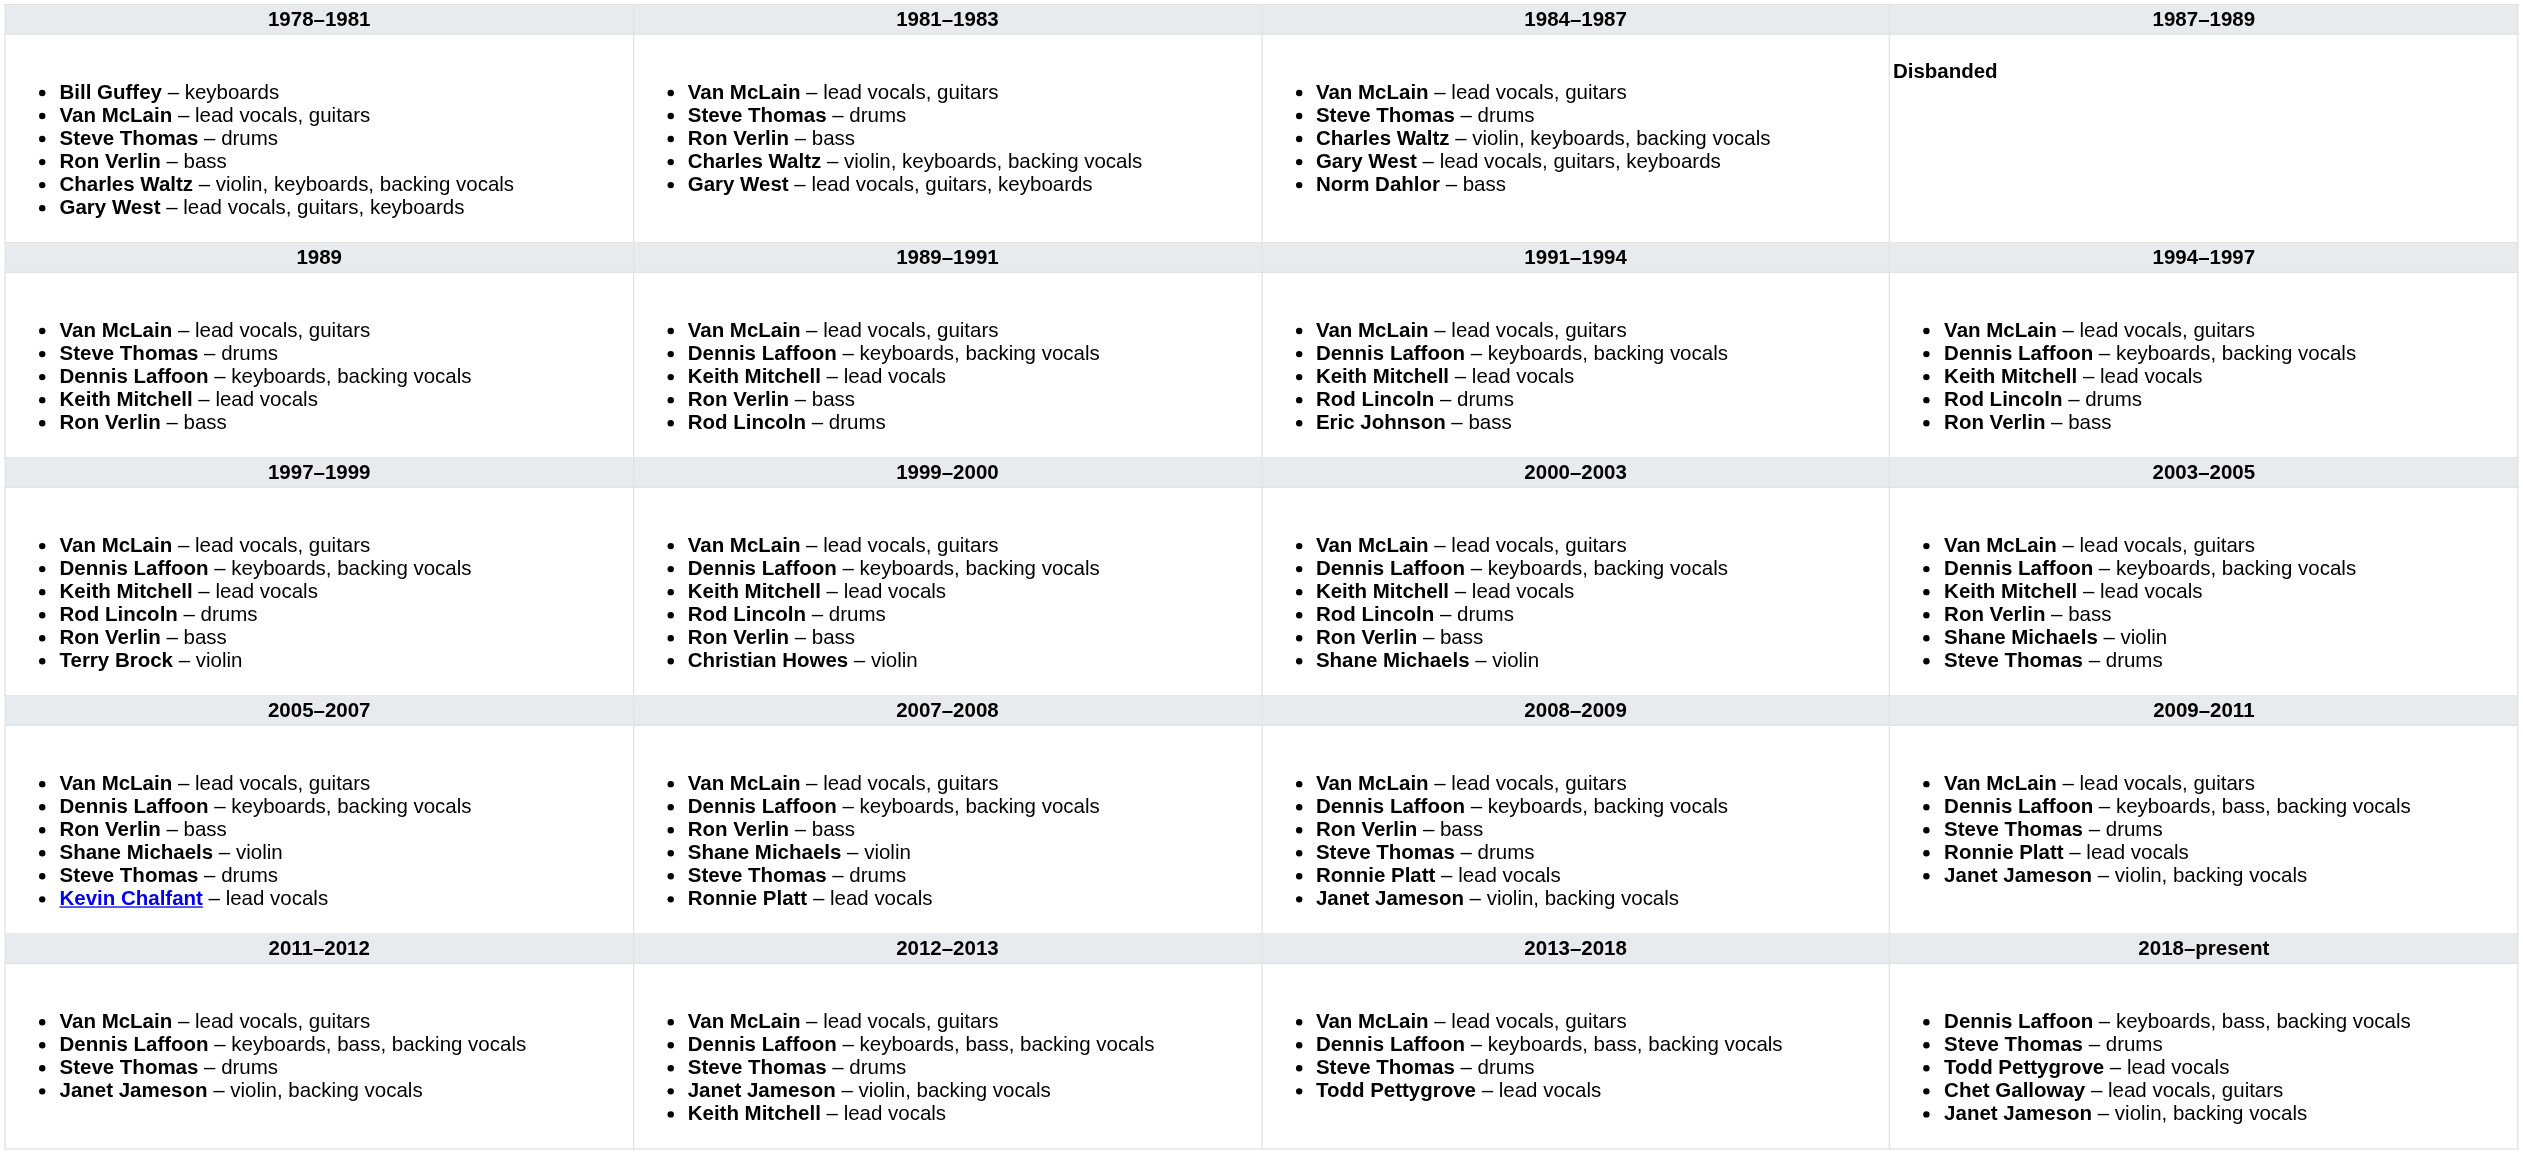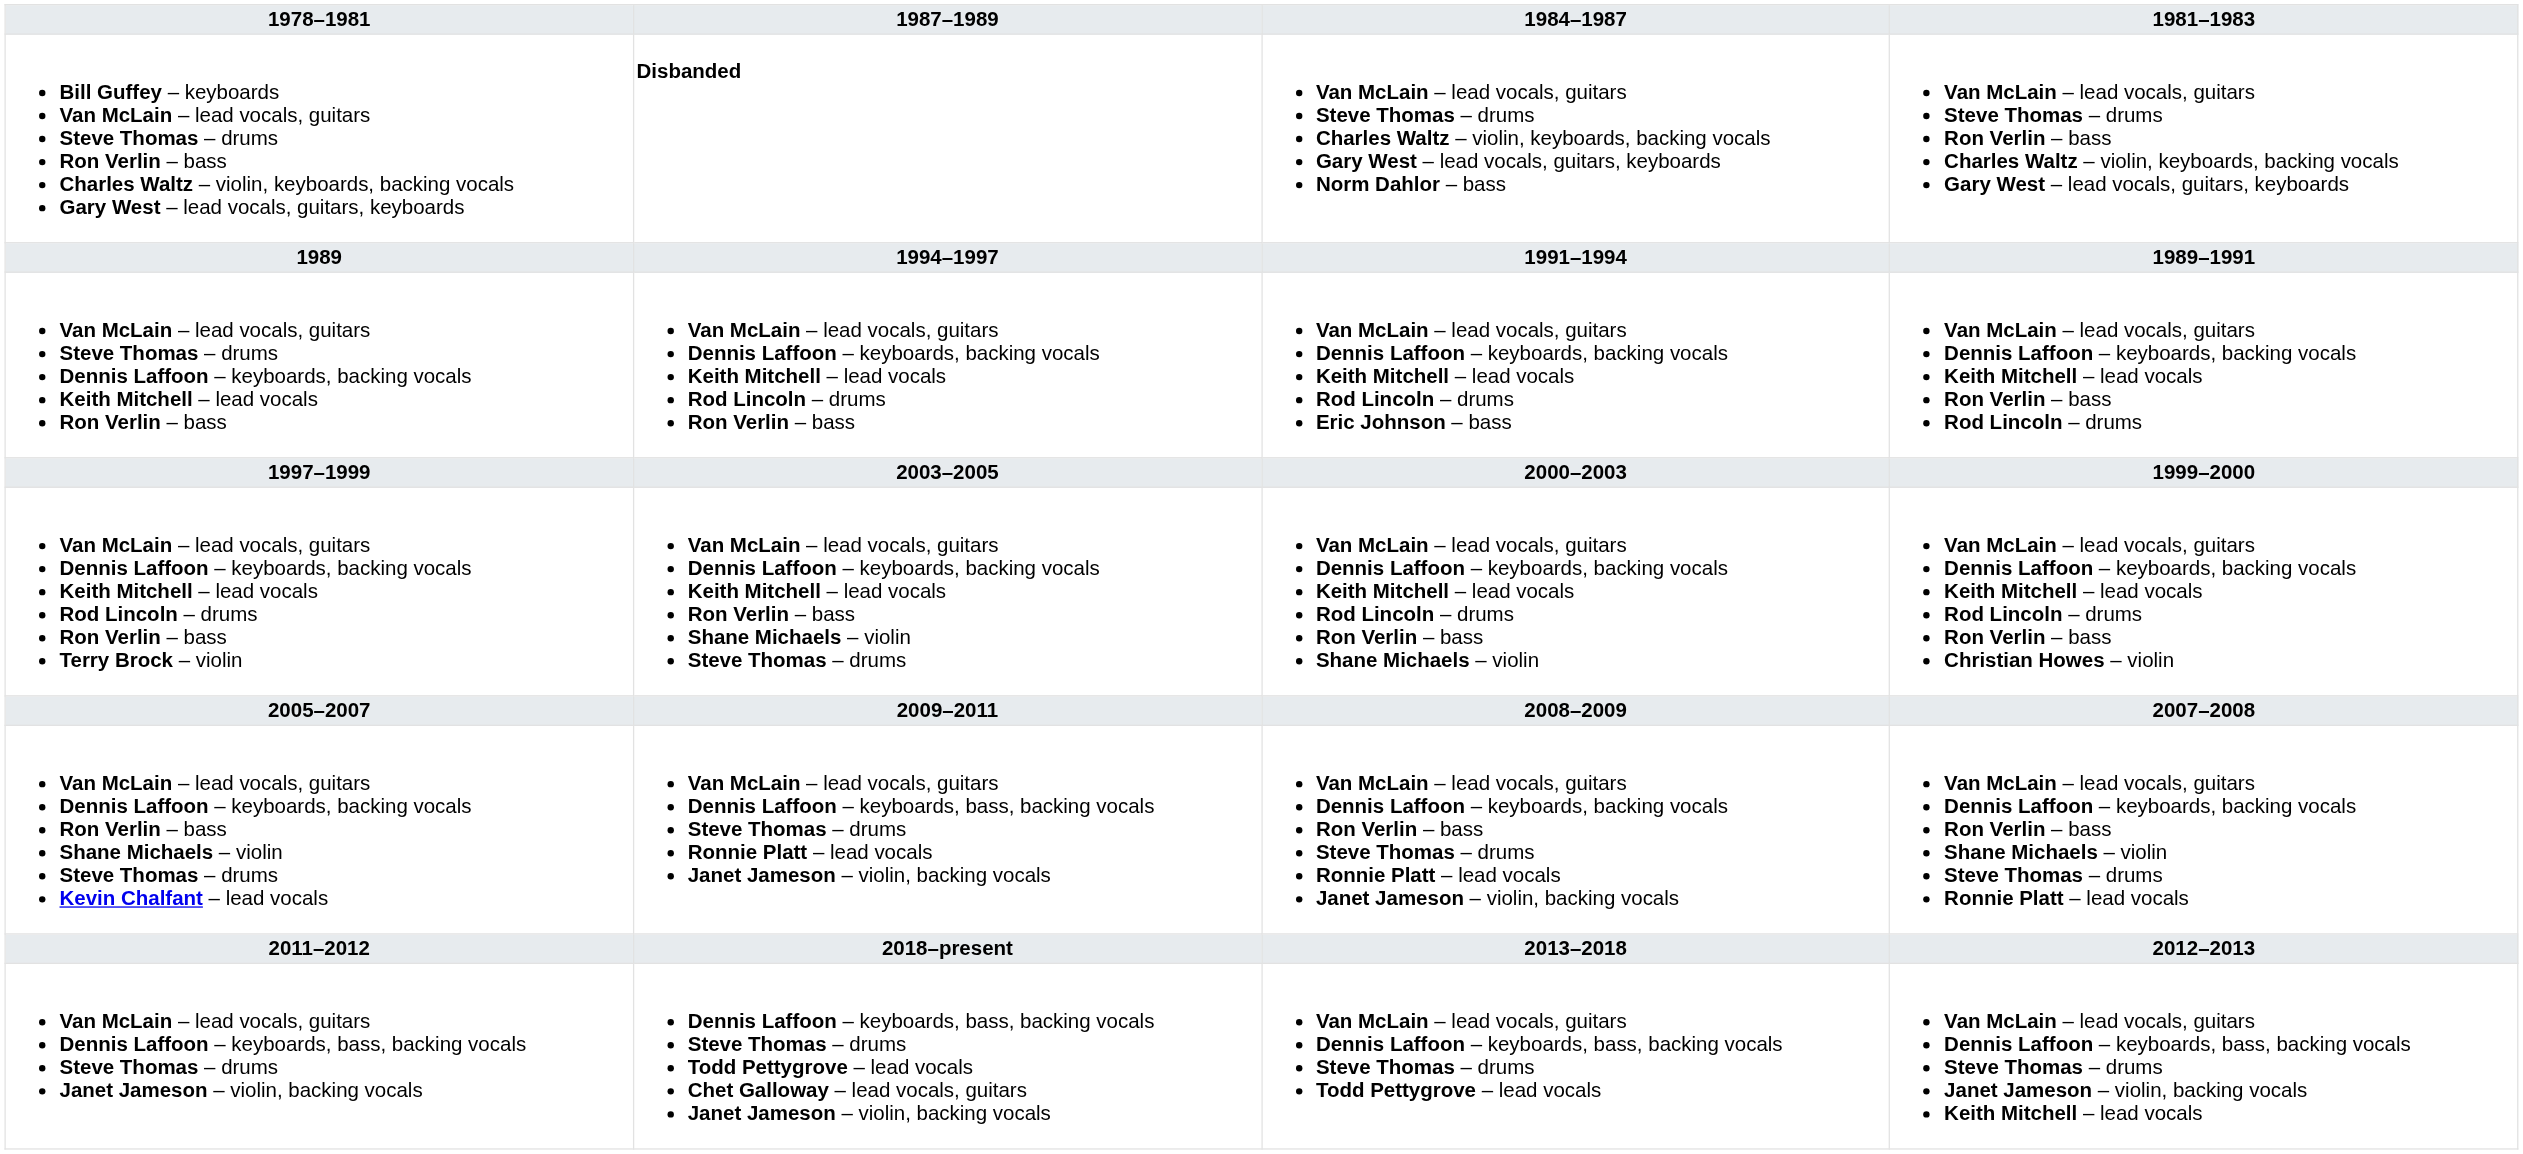columns swapped: (947, 19) <-> (2204, 19)
